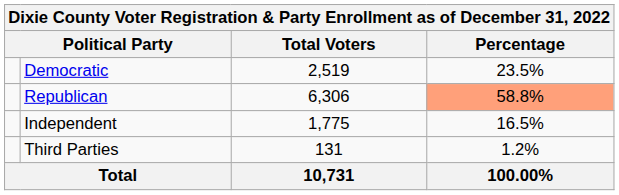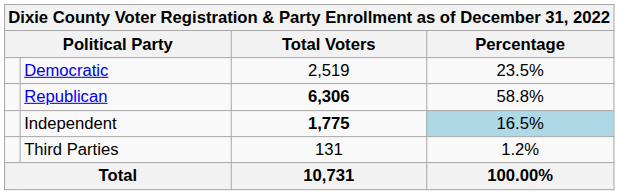(329, 96) normal -> (329, 96) bold
(520, 96) lightsalmon background -> (520, 96) no background
(329, 123) normal -> (329, 123) bold
(520, 123) no background -> (520, 123) lightblue background
